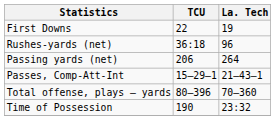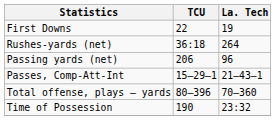(227, 44) 96 -> (230, 44) 264
(230, 60) 264 -> (227, 60) 96
